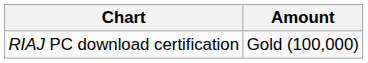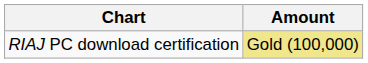(303, 44) no background -> (303, 44) khaki background
